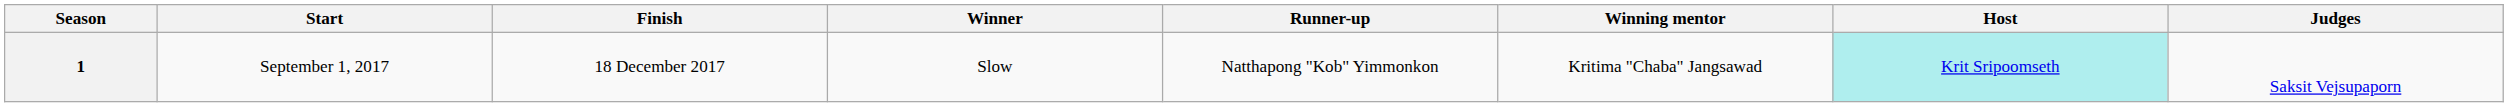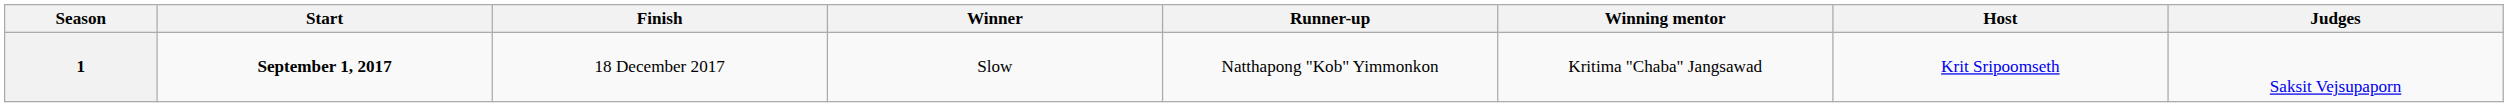(325, 66) normal -> (325, 66) bold
(2000, 66) paleturquoise background -> (2000, 66) no background
